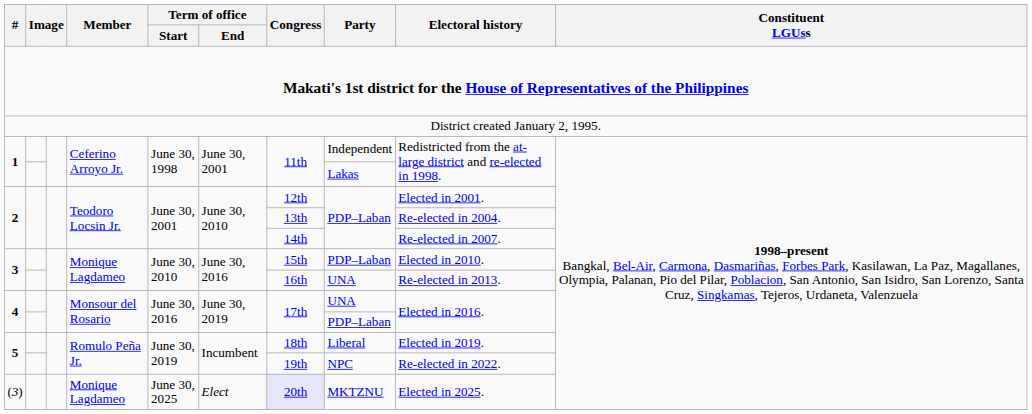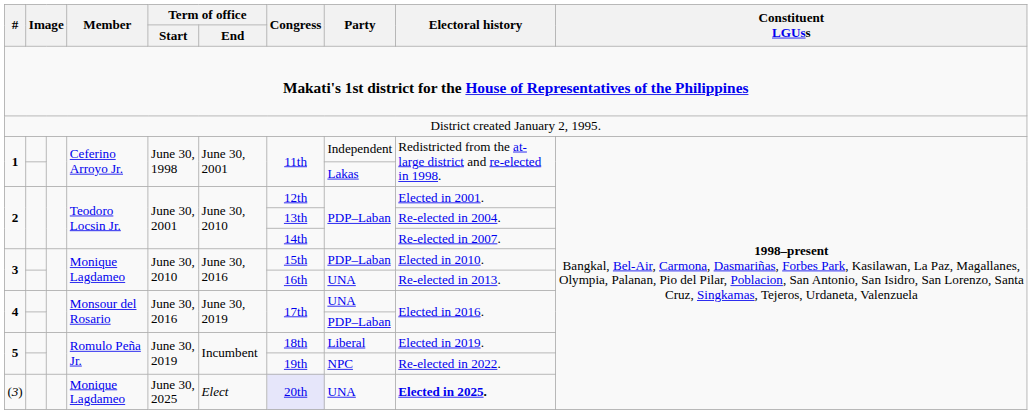(355, 391) MKTZNU -> (342, 391) UNA
(441, 391) normal -> (443, 391) bold
